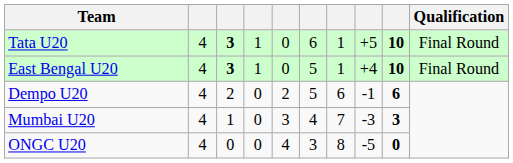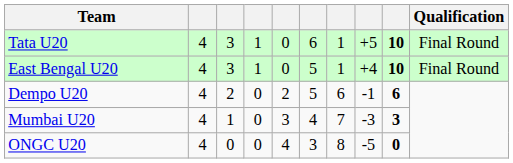(230, 42) bold -> (230, 42) normal
(230, 68) bold -> (230, 68) normal
